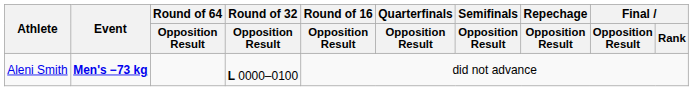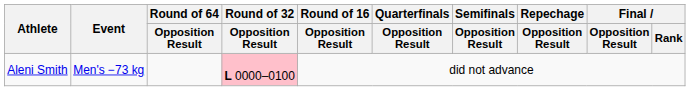(110, 70) bold -> (109, 70) normal
(263, 77) no background -> (260, 77) pink background
